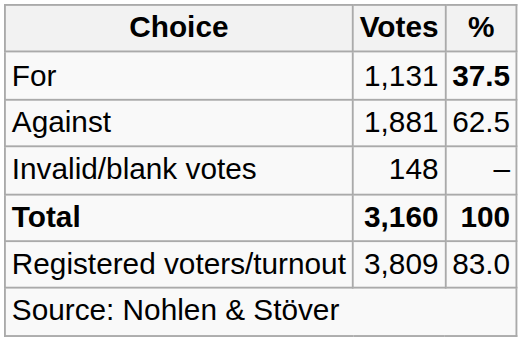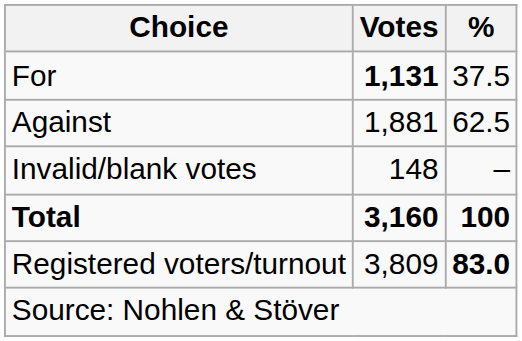(401, 75) normal -> (401, 75) bold
(481, 75) bold -> (481, 75) normal
(481, 264) normal -> (481, 264) bold
